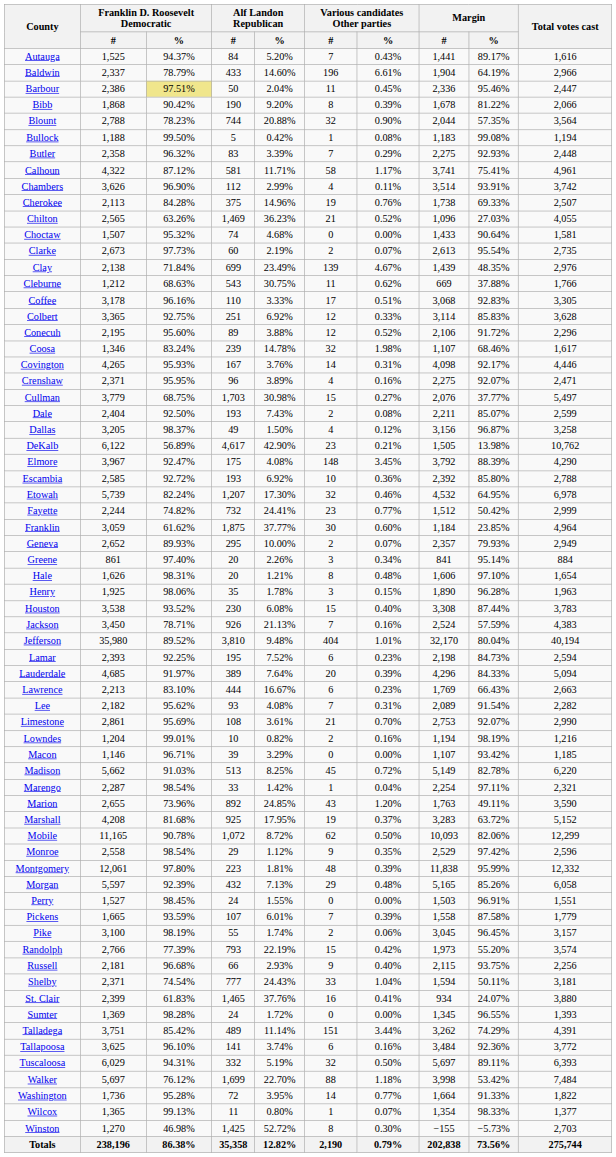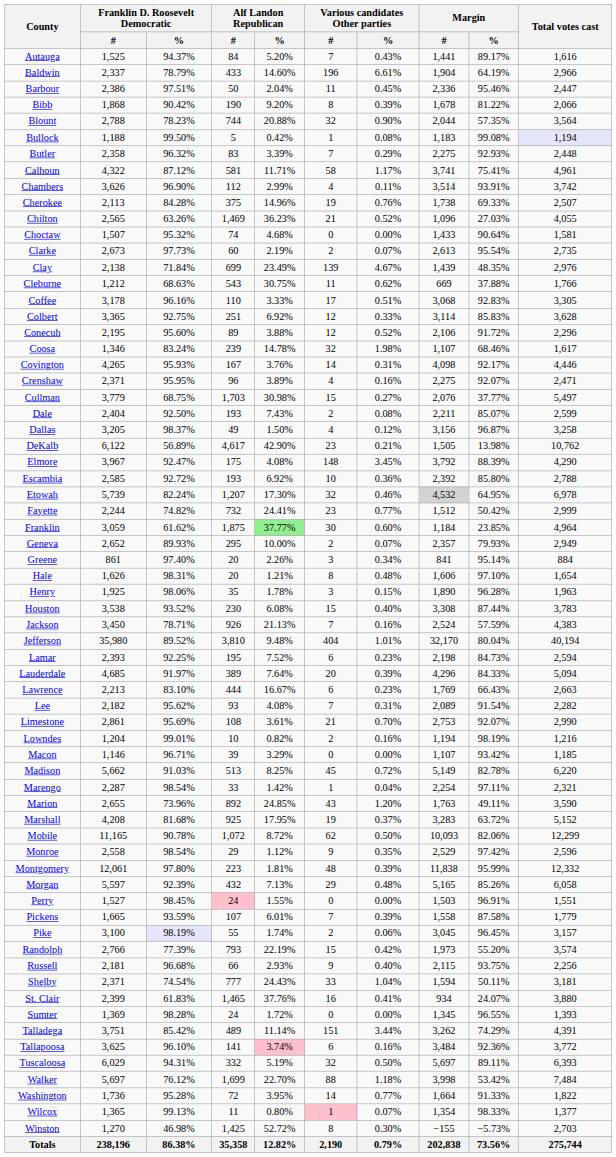(179, 89) khaki background -> (179, 89) no background
(565, 137) no background -> (565, 137) lavender background
(444, 495) no background -> (444, 495) lightgrey background
(280, 527) no background -> (280, 527) lightgreen background
(233, 901) no background -> (233, 901) pink background
(179, 933) no background -> (179, 933) lavender background
(280, 1047) no background -> (280, 1047) pink background
(331, 1112) no background -> (331, 1112) pink background
